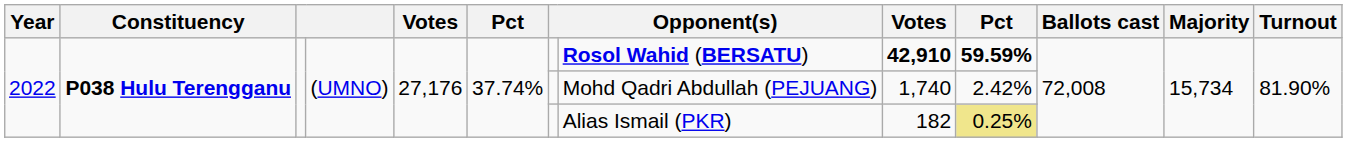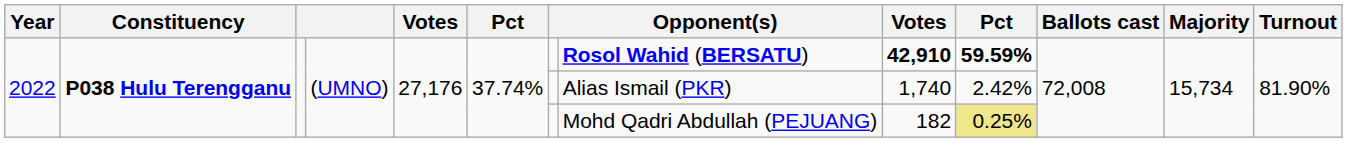(720, 88) Mohd Qadri Abdullah (PEJUANG) -> (647, 88) Alias Ismail (PKR)
(647, 121) Alias Ismail (PKR) -> (720, 121) Mohd Qadri Abdullah (PEJUANG)
